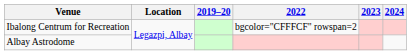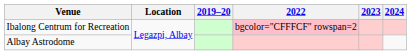(296, 27) no background -> (296, 27) pink background
